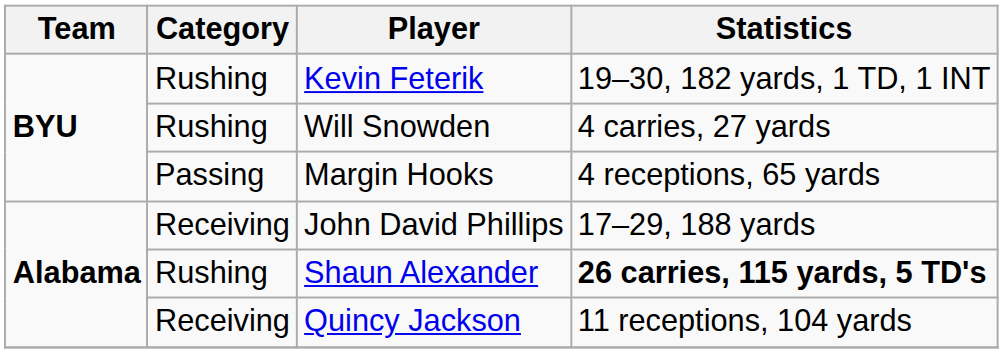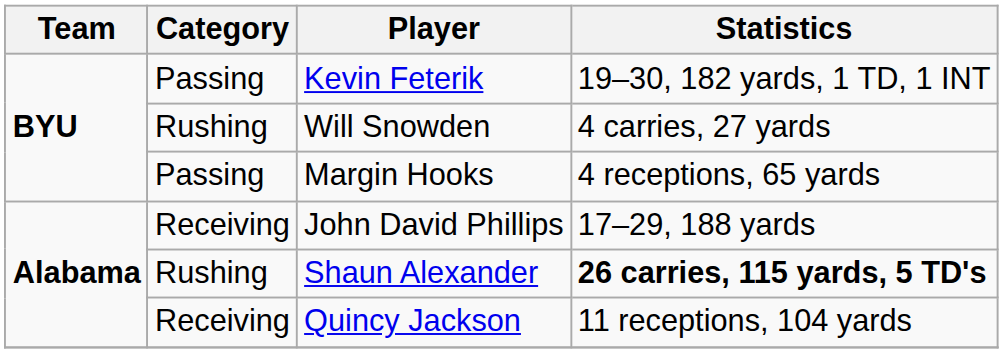(211, 78) Rushing -> (210, 78) Passing
